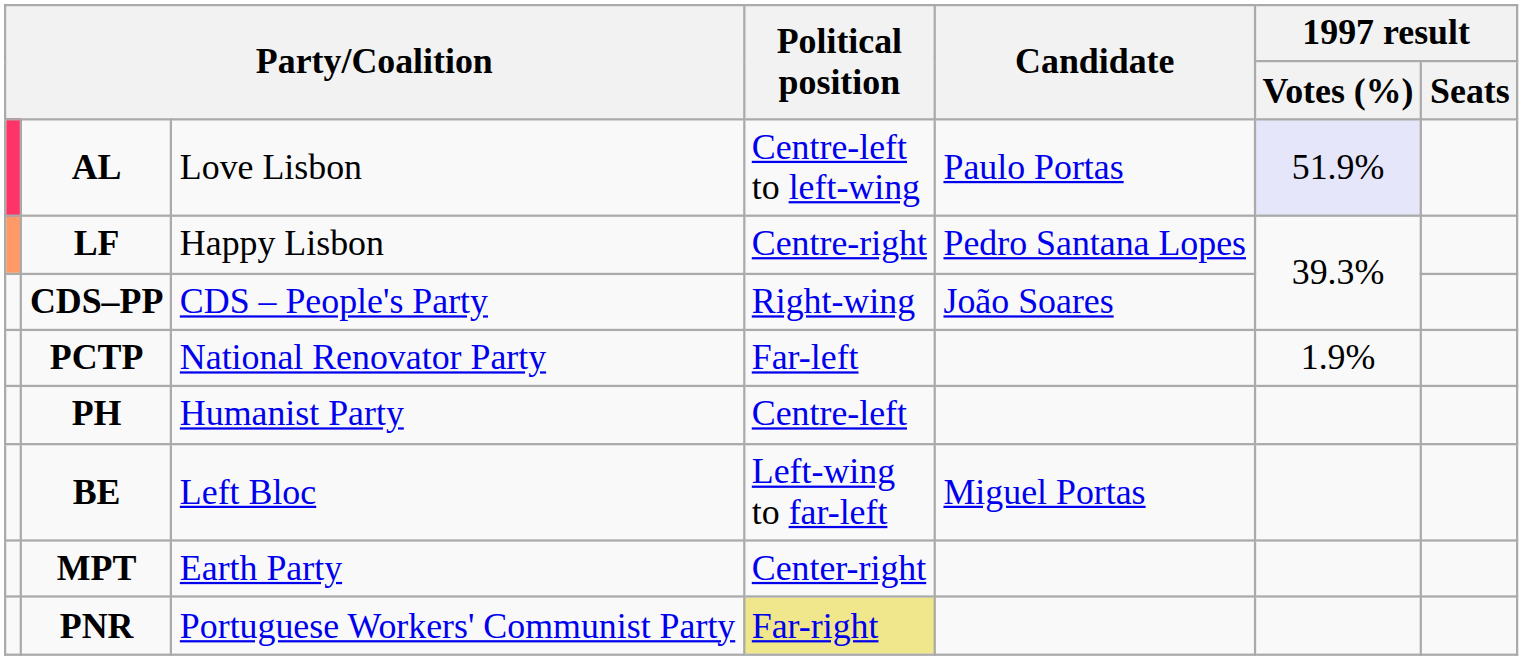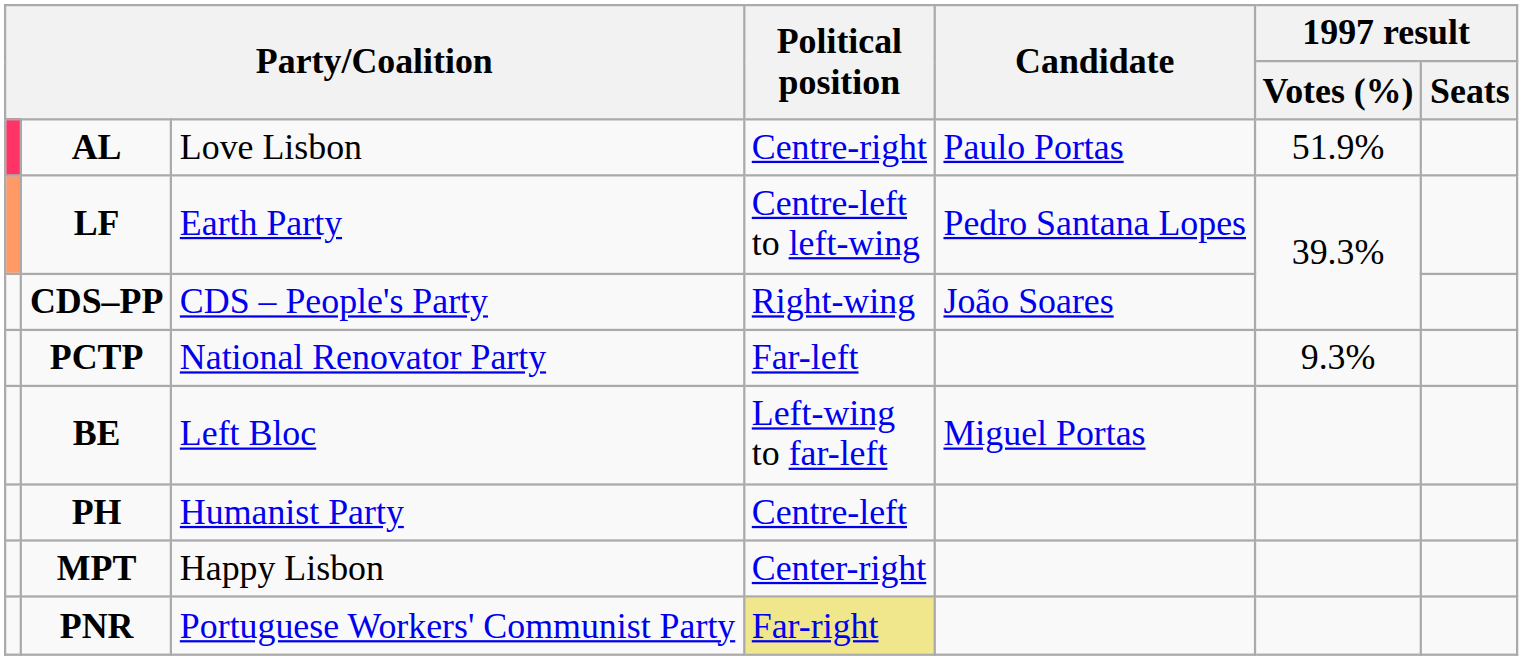(836, 166) Centre-left to left-wing -> (839, 146) Centre-right
(1338, 166) lavender background -> (1338, 146) no background
(282, 243) Happy Lisbon -> (261, 223) Earth Party
(839, 243) Centre-right -> (836, 223) Centre-left to left-wing
(1338, 357) 1.9% -> (1338, 357) 9.3%
rows swapped: (97, 491) <-> (97, 414)
(261, 568) Earth Party -> (282, 568) Happy Lisbon
